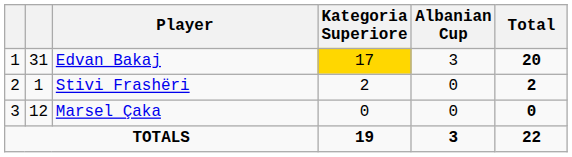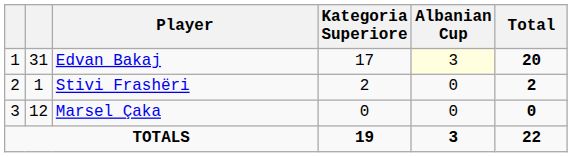(364, 62) gold background -> (364, 62) no background
(453, 62) no background -> (453, 62) lightyellow background
